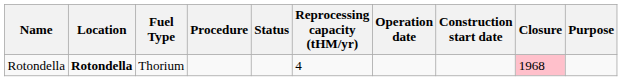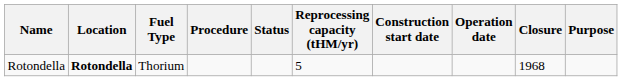columns swapped: (476, 29) <-> (404, 29)
(298, 65) 4 -> (298, 65) 5
(532, 65) pink background -> (532, 65) no background
